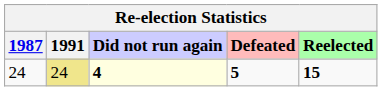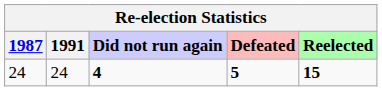(59, 72) khaki background -> (59, 72) no background
(97, 72) lightyellow background -> (97, 72) no background
